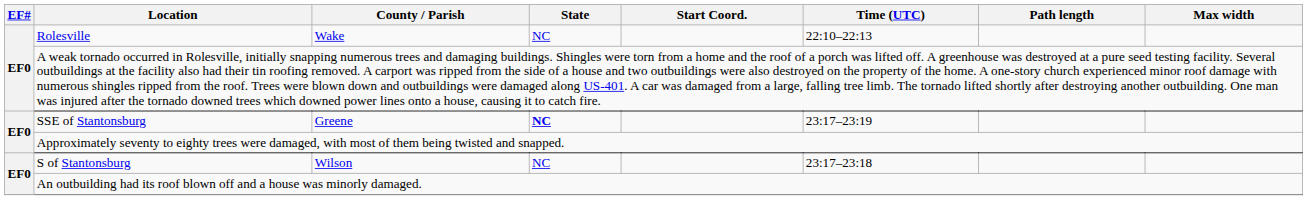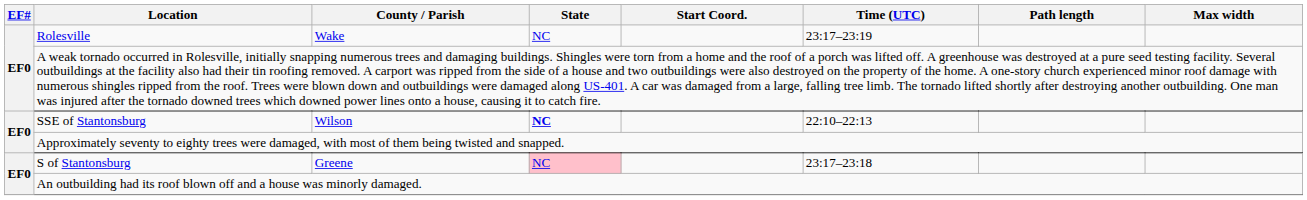(839, 35) 22:10–22:13 -> (839, 35) 23:17–23:19
(334, 121) Greene -> (334, 121) Wilson
(839, 121) 23:17–23:19 -> (839, 121) 22:10–22:13
(334, 163) Wilson -> (334, 163) Greene
(541, 163) no background -> (541, 163) pink background
